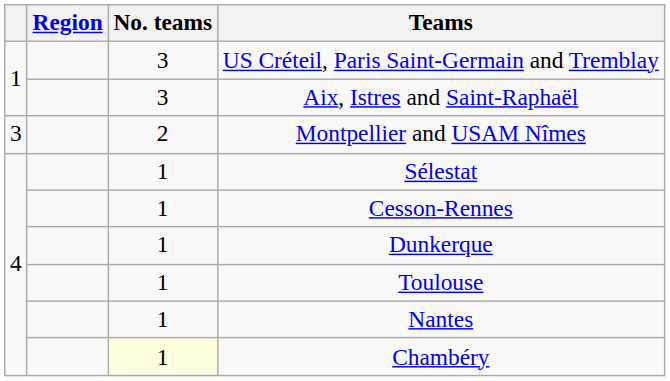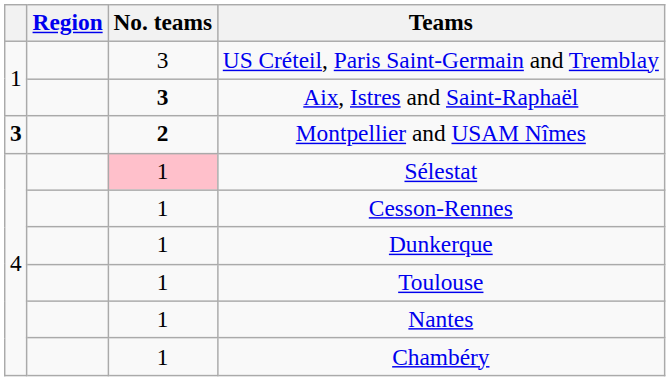(163, 97) normal -> (163, 97) bold
(16, 134) normal -> (16, 134) bold
(163, 134) normal -> (163, 134) bold
(163, 171) no background -> (163, 171) pink background
(163, 356) lightyellow background -> (163, 356) no background
